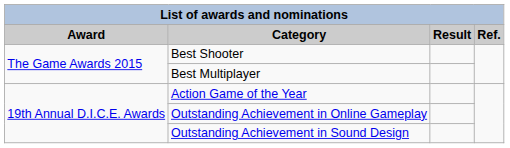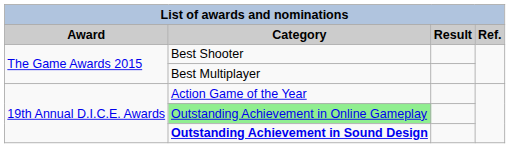(299, 114) no background -> (299, 114) lightgreen background
(290, 133) normal -> (299, 133) bold
